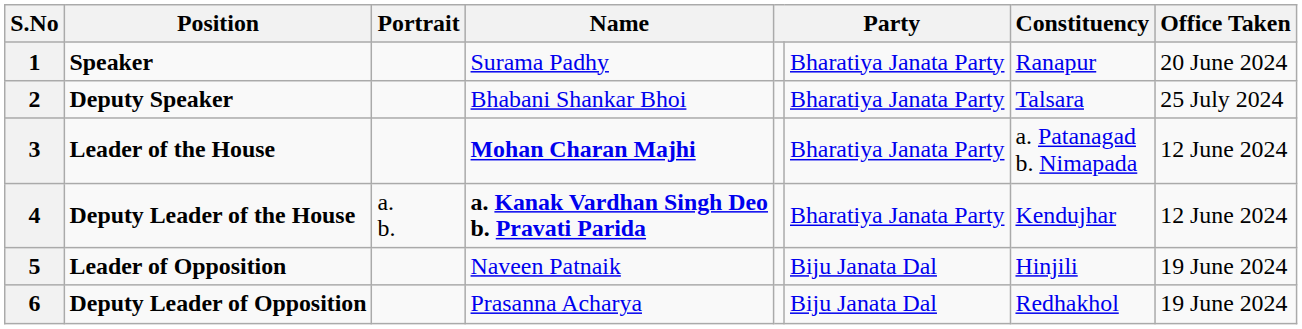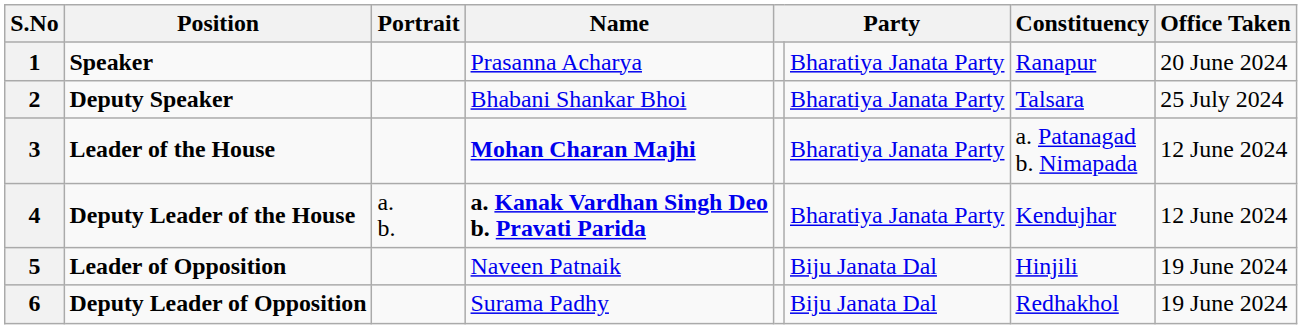(540, 61) Surama Padhy -> (556, 61) Prasanna Acharya
(556, 303) Prasanna Acharya -> (540, 303) Surama Padhy
